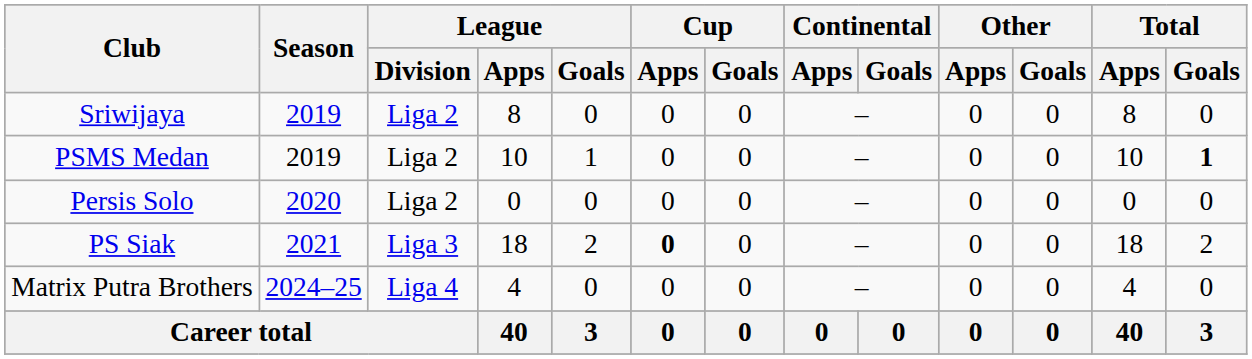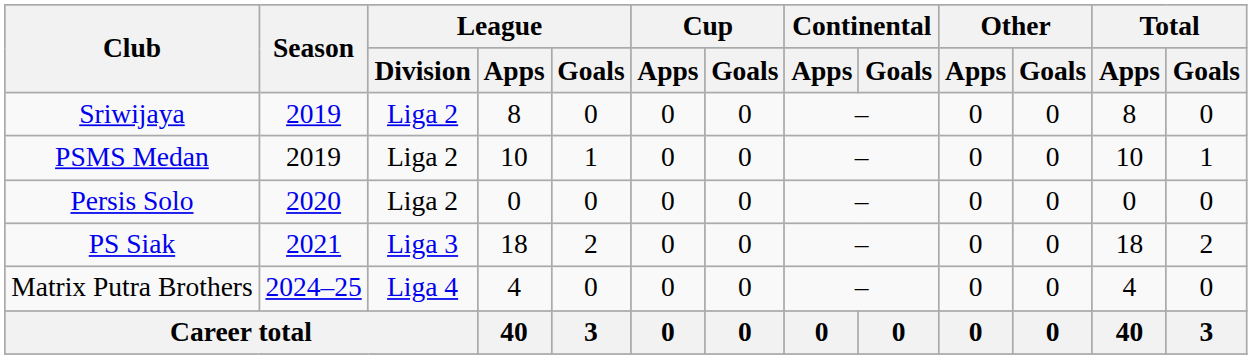(1206, 157) bold -> (1206, 157) normal
(668, 244) bold -> (668, 244) normal
